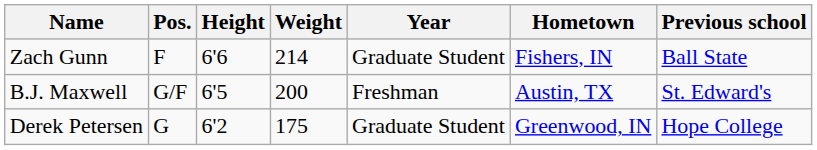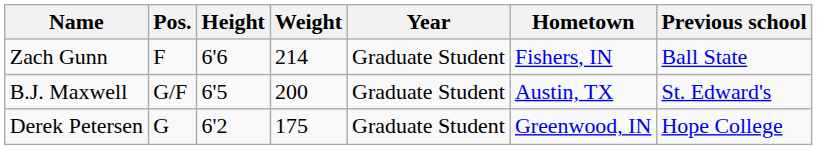(395, 91) Freshman -> (429, 91) Graduate Student
